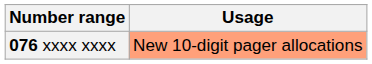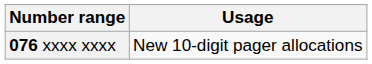(248, 45) lightsalmon background -> (248, 45) no background
